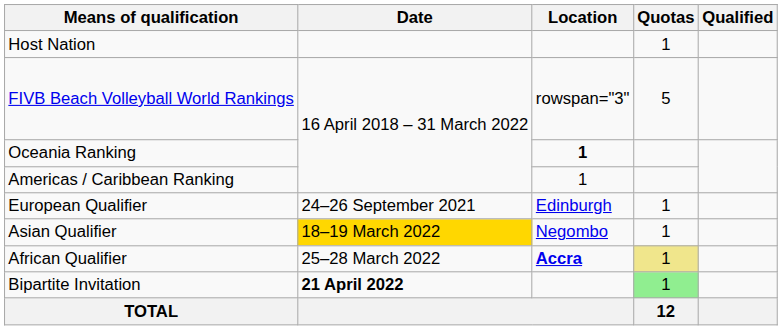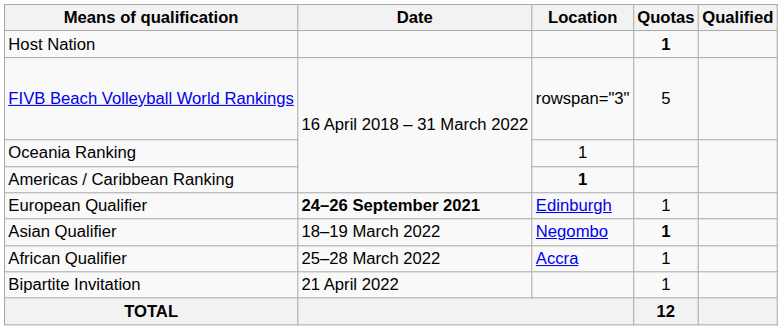(666, 44) normal -> (666, 44) bold
(583, 153) bold -> (583, 153) normal
(583, 179) normal -> (583, 179) bold
(388, 205) normal -> (391, 205) bold
(371, 232) gold background -> (371, 232) no background
(666, 232) normal -> (666, 232) bold
(559, 258) bold -> (557, 258) normal
(666, 258) khaki background -> (666, 258) no background
(353, 284) bold -> (350, 284) normal
(666, 284) lightgreen background -> (666, 284) no background
